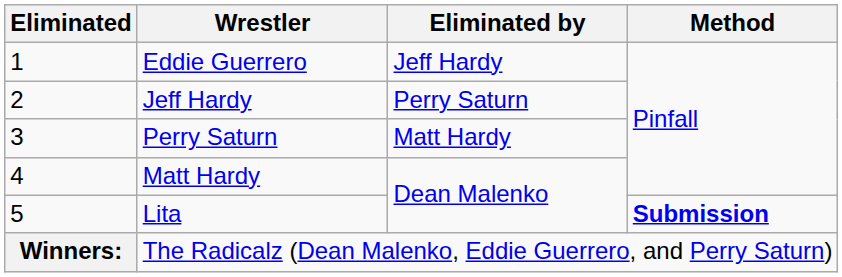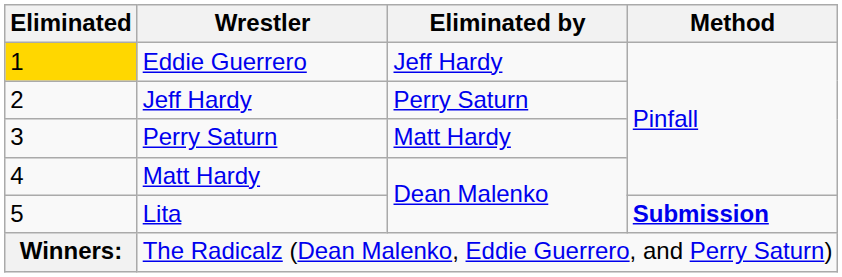(17, 61) no background -> (17, 61) gold background
